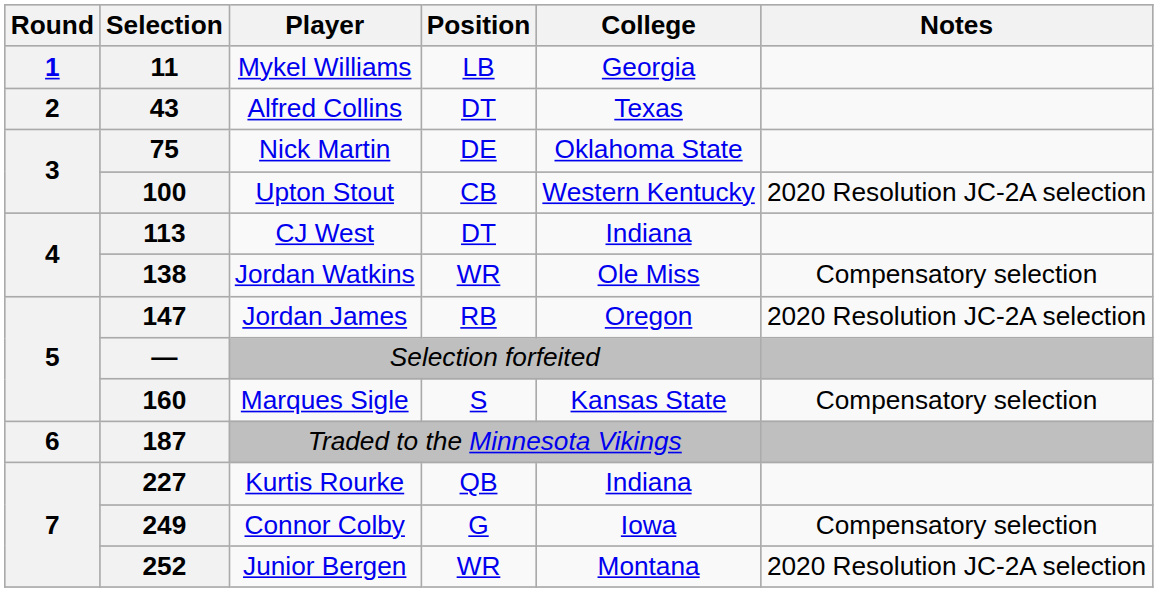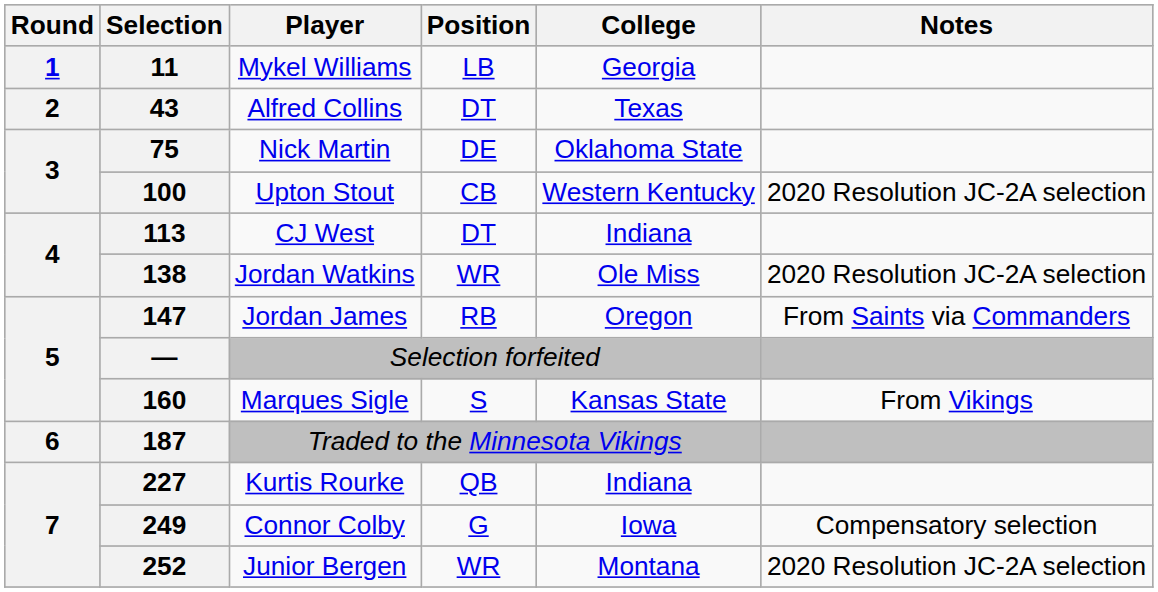(957, 274) Compensatory selection -> (957, 274) 2020 Resolution JC-2A selection
(957, 316) 2020 Resolution JC-2A selection -> (957, 316) From Saints via Commanders
(957, 399) Compensatory selection -> (957, 399) From Vikings
